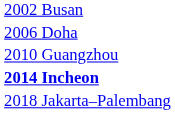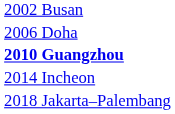(61, 55) normal -> (64, 55) bold
(52, 78) bold -> (50, 78) normal
